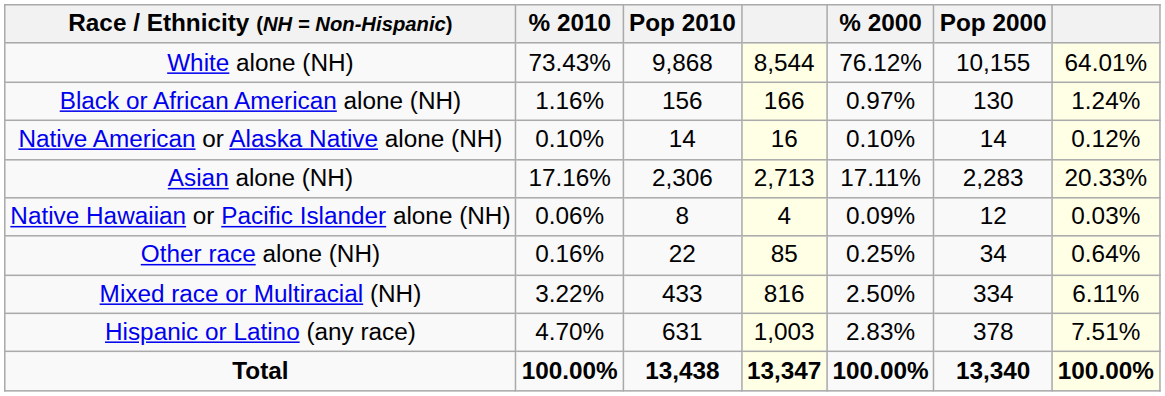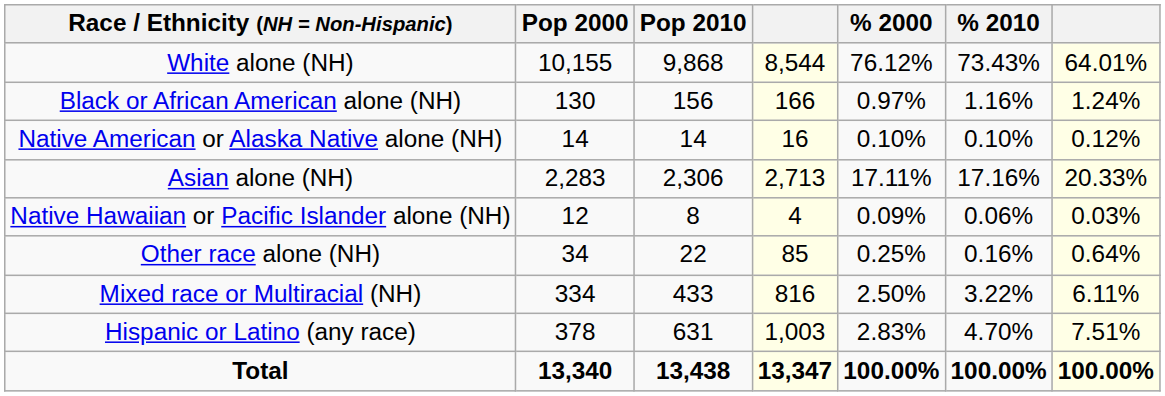columns swapped: (993, 23) <-> (570, 23)
